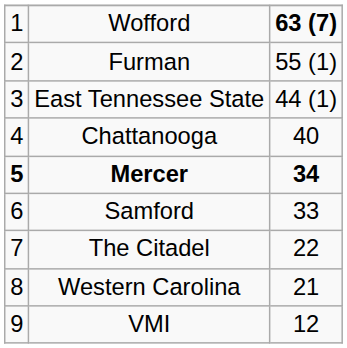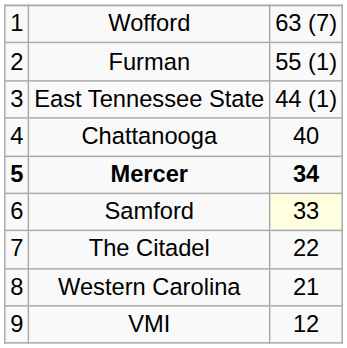(306, 23) bold -> (306, 23) normal
(306, 211) no background -> (306, 211) lightyellow background
